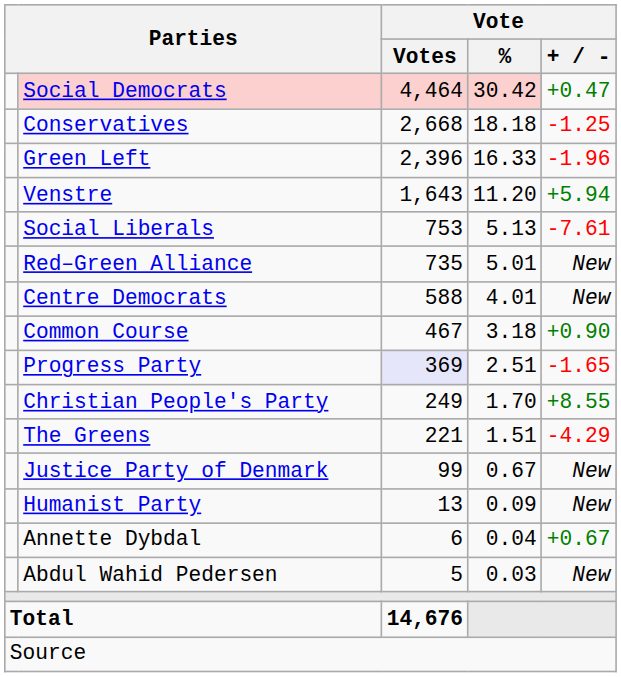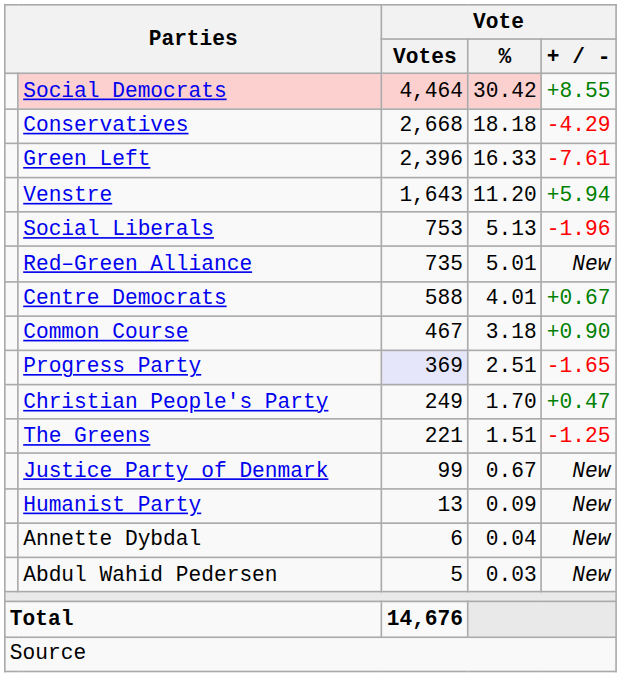(579, 91) +0.47 -> (579, 91) +8.55
(579, 126) -1.25 -> (579, 126) -4.29
(579, 160) -1.96 -> (579, 160) -7.61
(579, 229) -7.61 -> (579, 229) -1.96
(591, 298) New -> (579, 298) +0.67
(579, 402) +8.55 -> (579, 402) +0.47
(579, 437) -4.29 -> (579, 437) -1.25
(579, 540) +0.67 -> (591, 540) New
